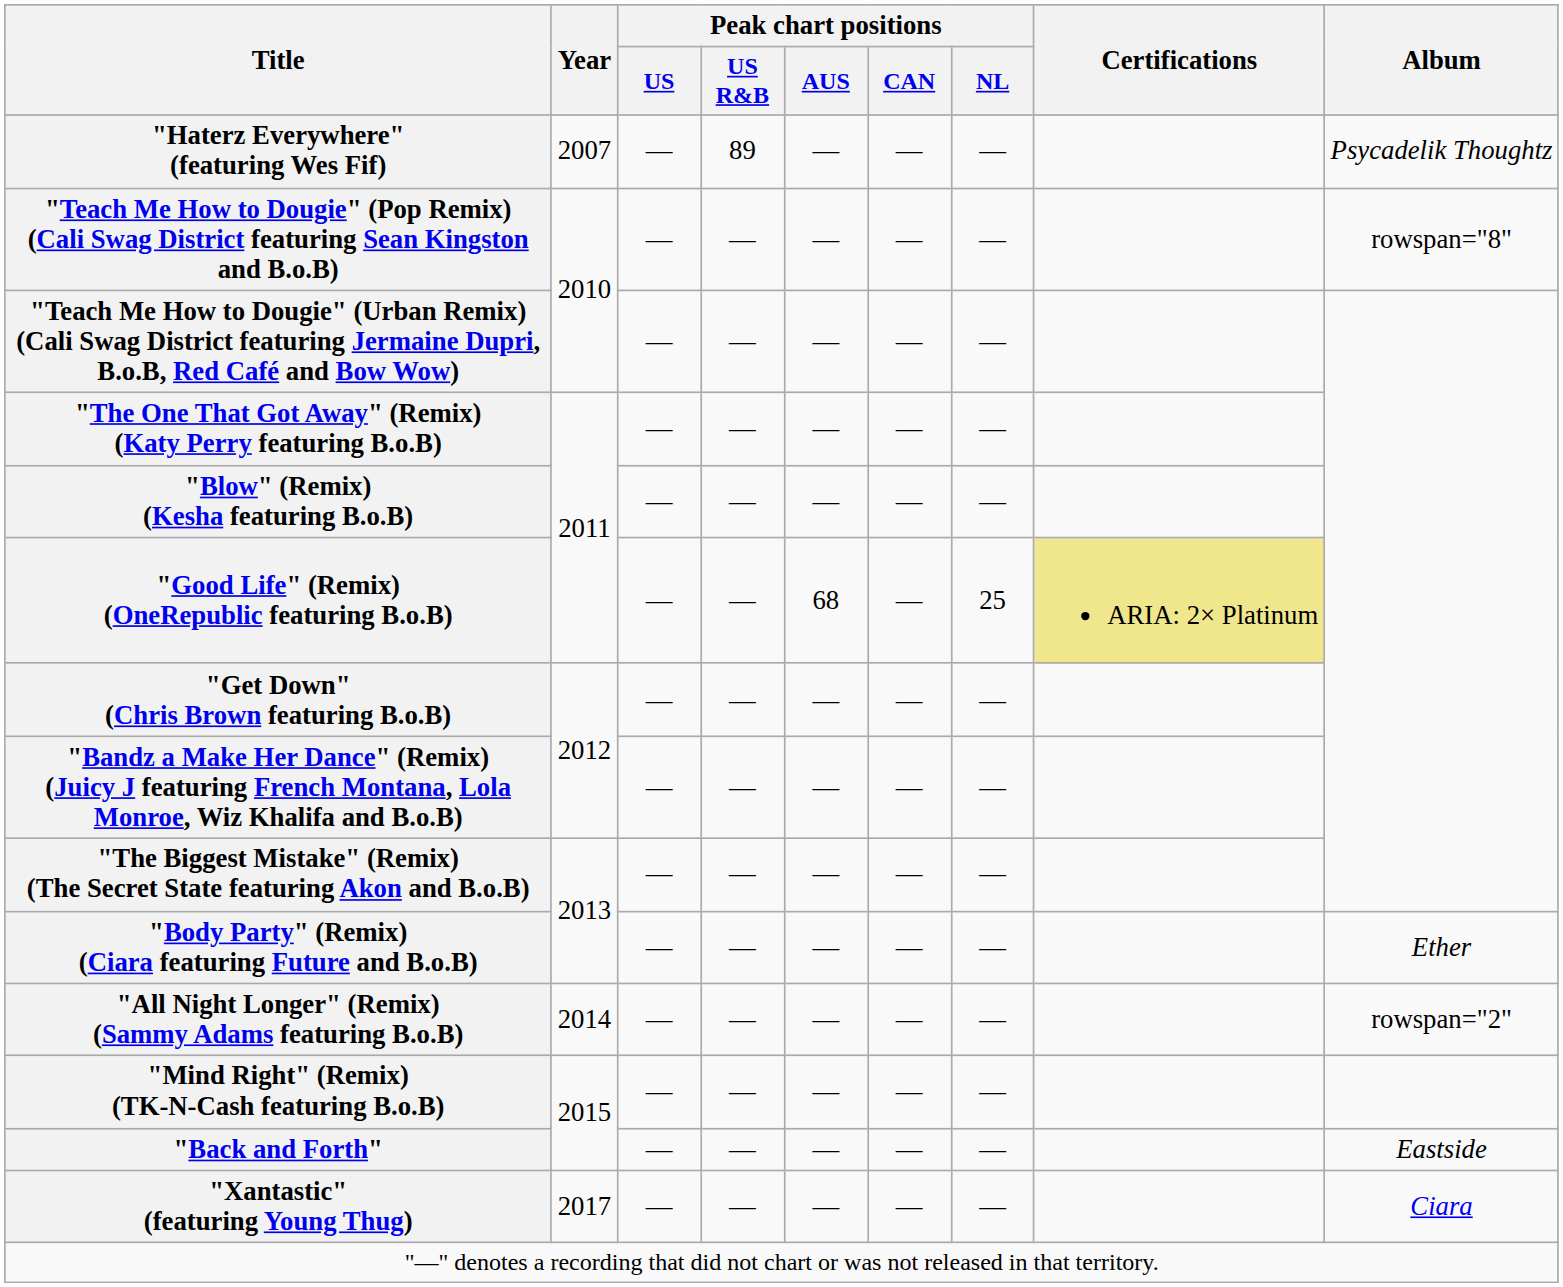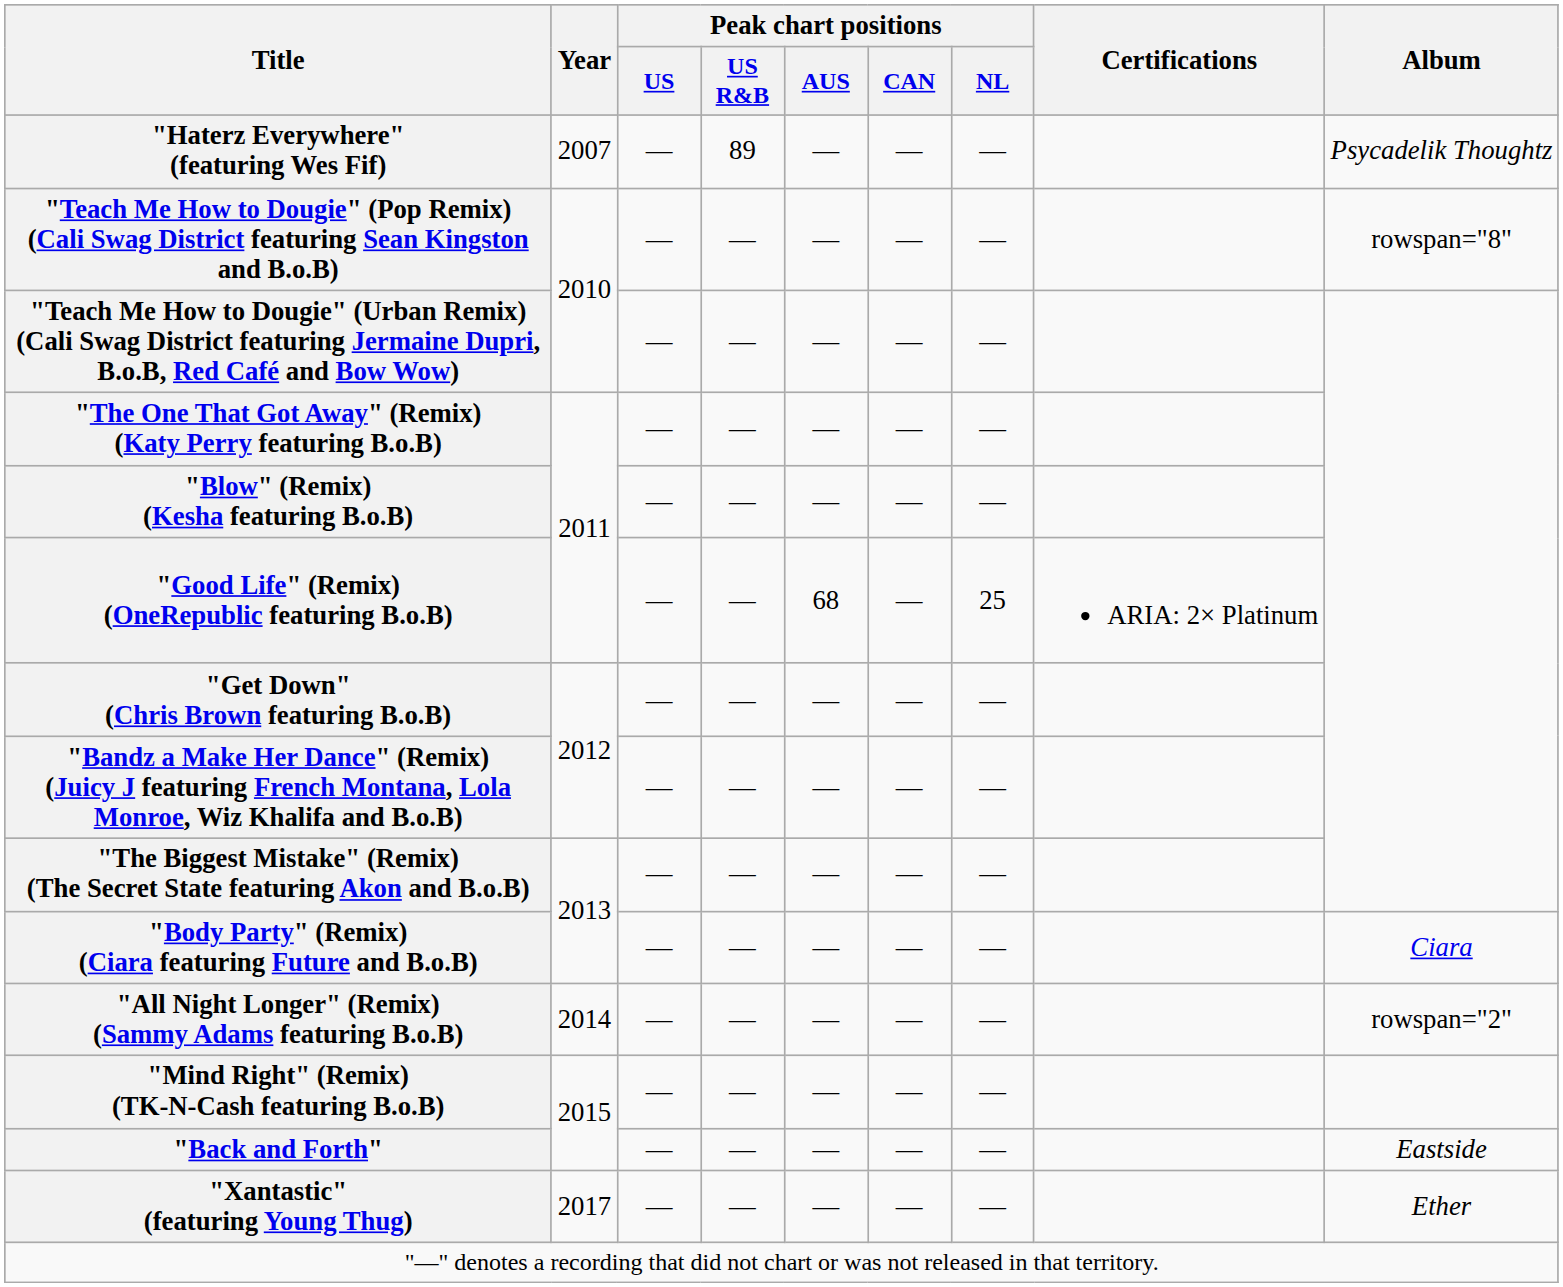(1179, 616) khaki background -> (1179, 616) no background
(1442, 946) Ether -> (1442, 946) Ciara
(1442, 1206) Ciara -> (1442, 1206) Ether
